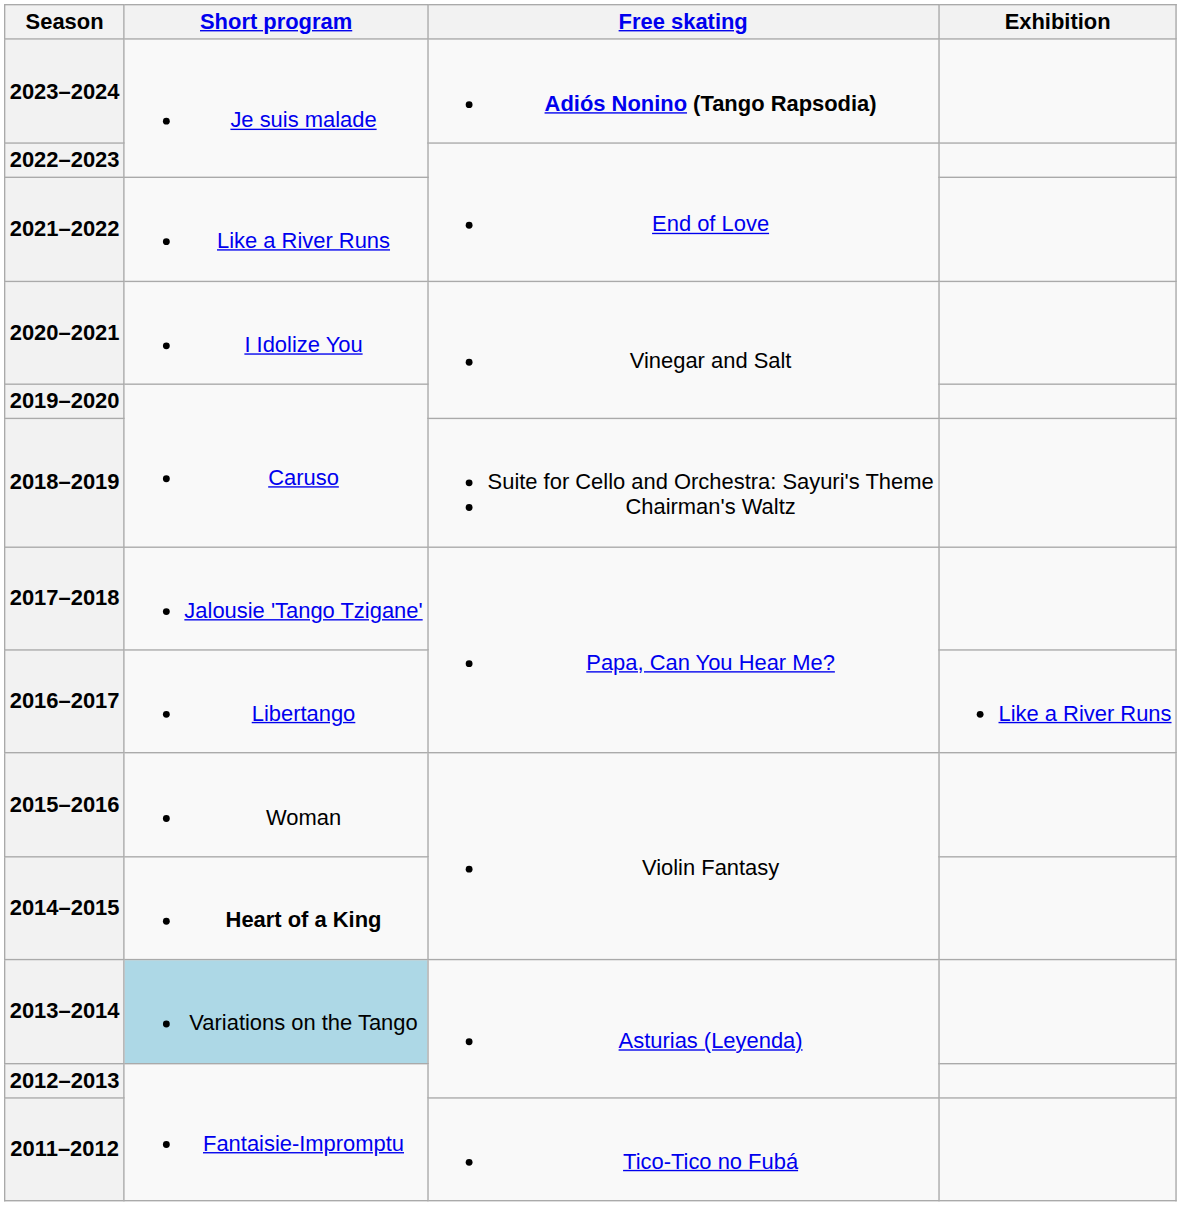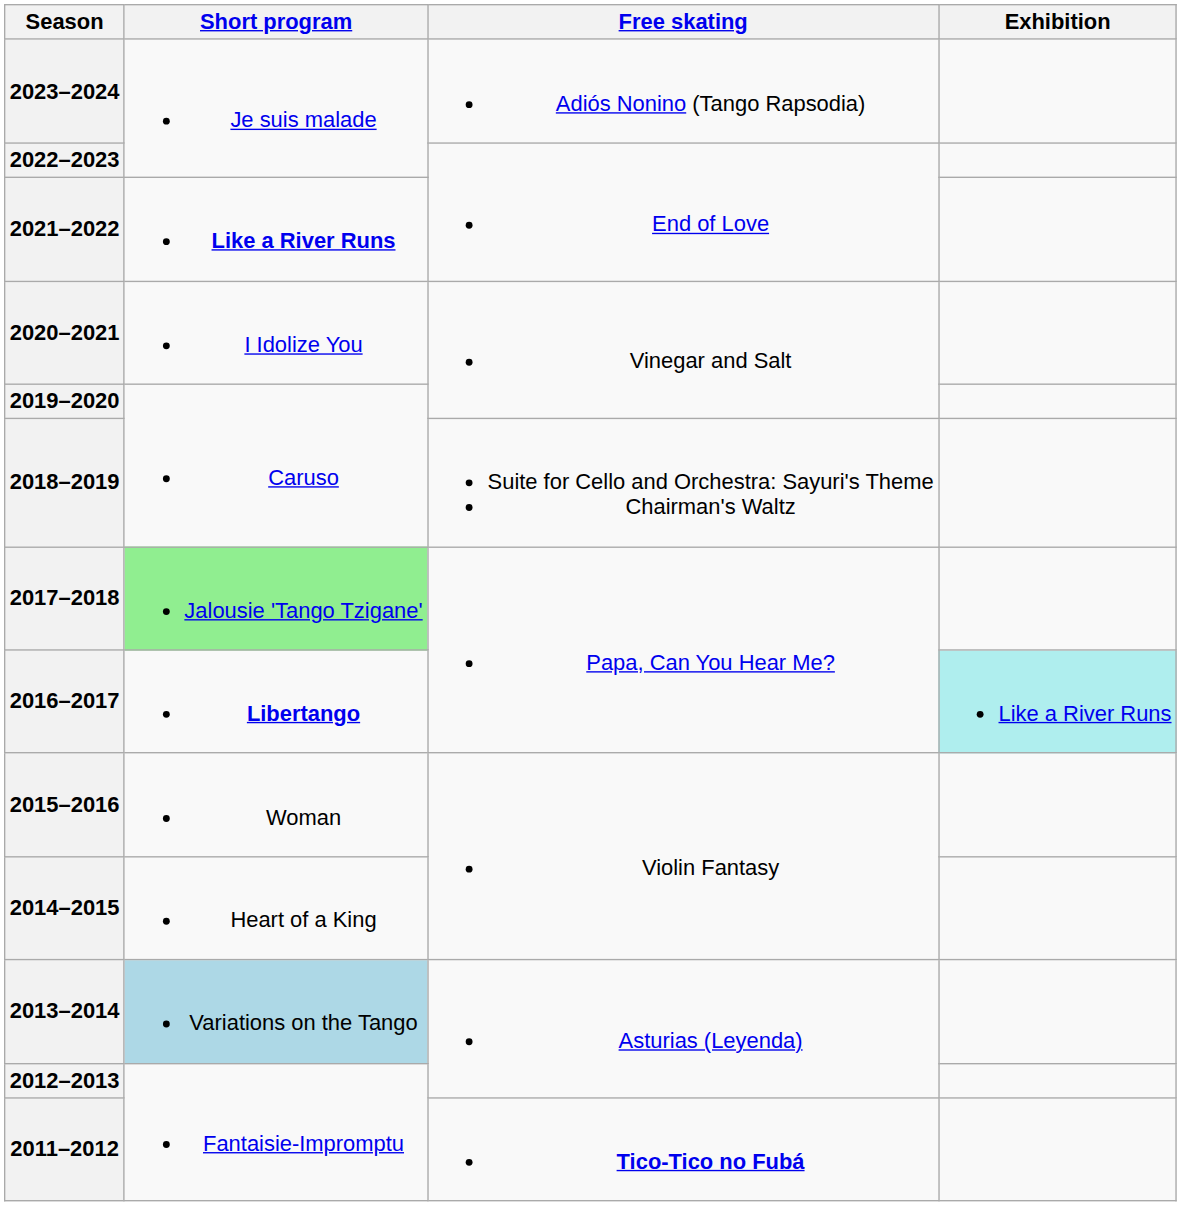(683, 103) bold -> (683, 103) normal
(276, 241) normal -> (276, 241) bold
(276, 611) no background -> (276, 611) lightgreen background
(276, 714) normal -> (276, 714) bold
(1058, 714) no background -> (1058, 714) paleturquoise background
(276, 920) bold -> (276, 920) normal
(683, 1162) normal -> (683, 1162) bold
